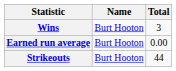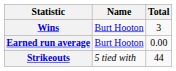(119, 58) Burt Hooton -> (115, 58) 5 tied with
